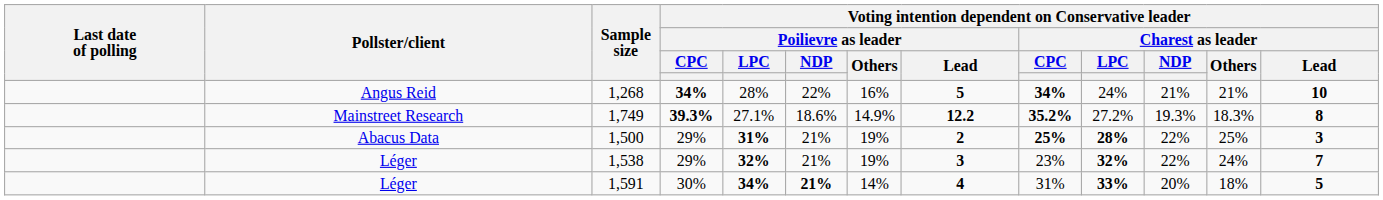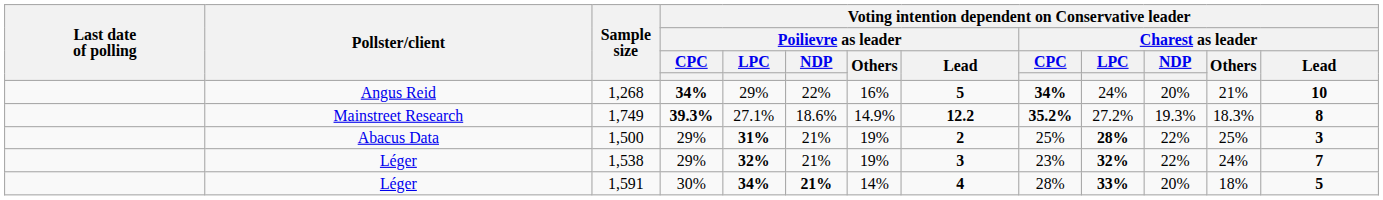(754, 92) 28% -> (754, 92) 29%
(1175, 92) 21% -> (1175, 92) 20%
(1050, 138) bold -> (1050, 138) normal
(1050, 184) 31% -> (1050, 184) 28%
